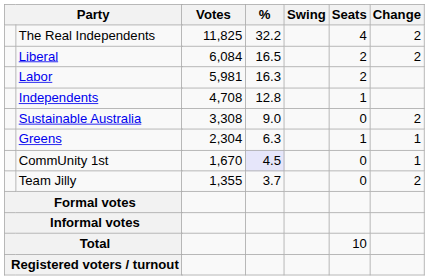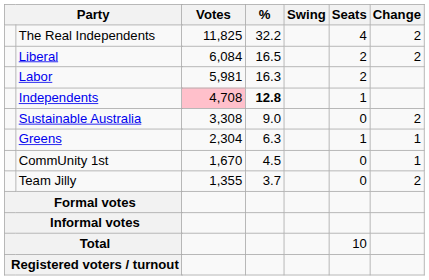(226, 98) no background -> (226, 98) pink background
(268, 98) normal -> (268, 98) bold
(272, 160) lavender background -> (272, 160) no background
